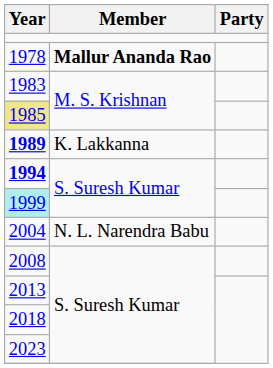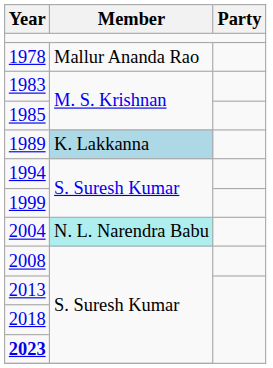(133, 56) bold -> (127, 56) normal
(27, 115) khaki background -> (27, 115) no background
(27, 144) bold -> (27, 144) normal
(102, 144) no background -> (102, 144) lightblue background
(27, 173) bold -> (27, 173) normal
(27, 202) paleturquoise background -> (27, 202) no background
(132, 231) no background -> (132, 231) paleturquoise background
(27, 348) normal -> (27, 348) bold
